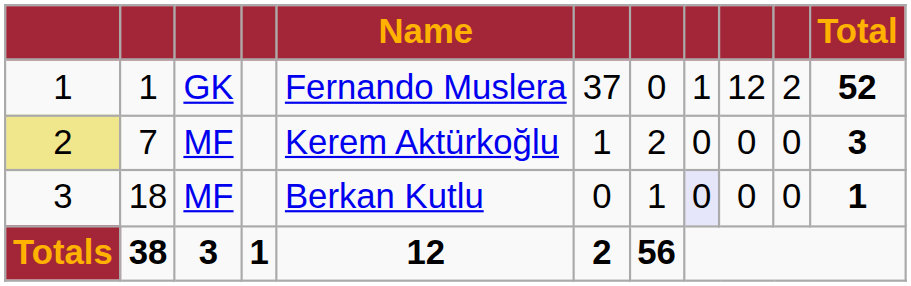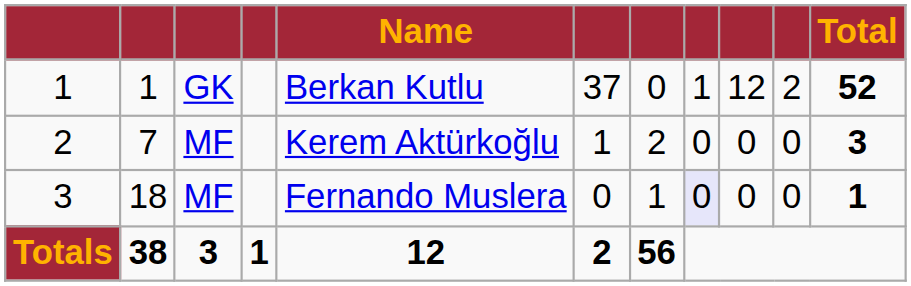(426, 87) Fernando Muslera -> (384, 87) Berkan Kutlu
(63, 142) khaki background -> (63, 142) no background
(384, 197) Berkan Kutlu -> (426, 197) Fernando Muslera
